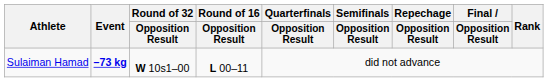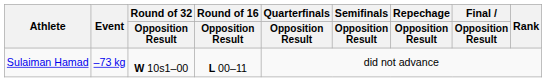(110, 63) bold -> (110, 63) normal
